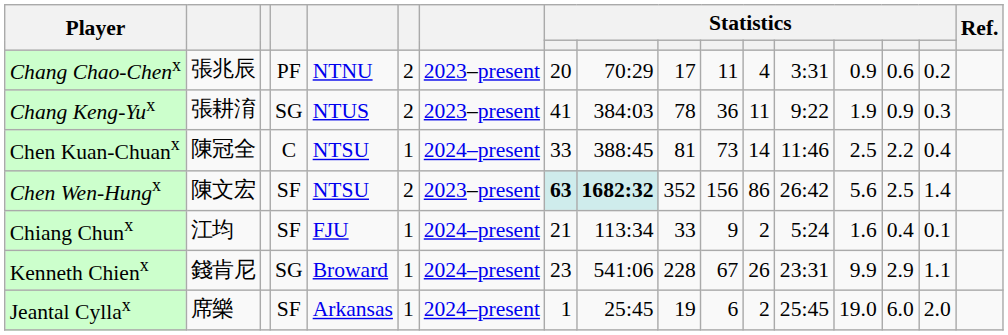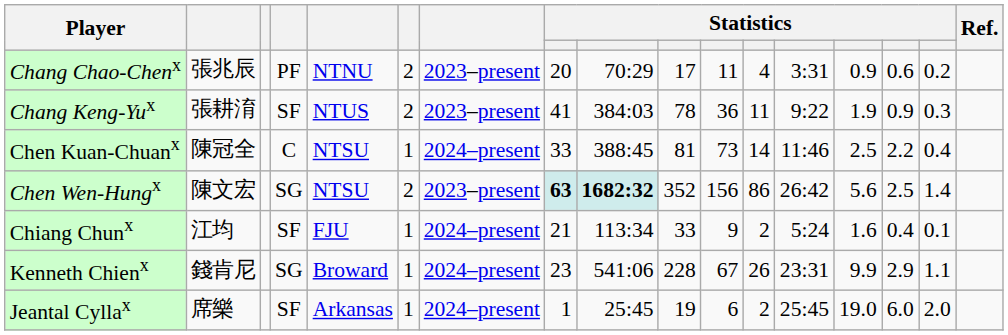(289, 110) SG -> (289, 110) SF
(289, 190) SF -> (289, 190) SG
